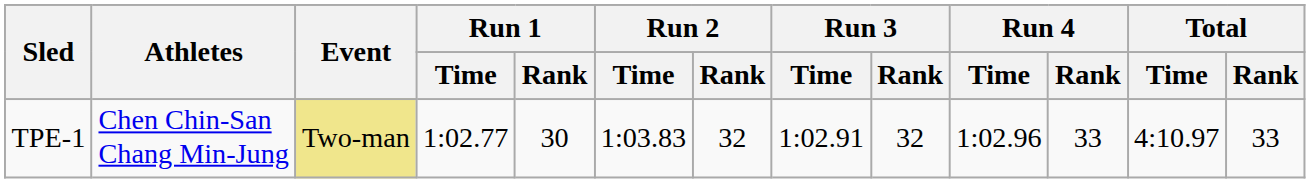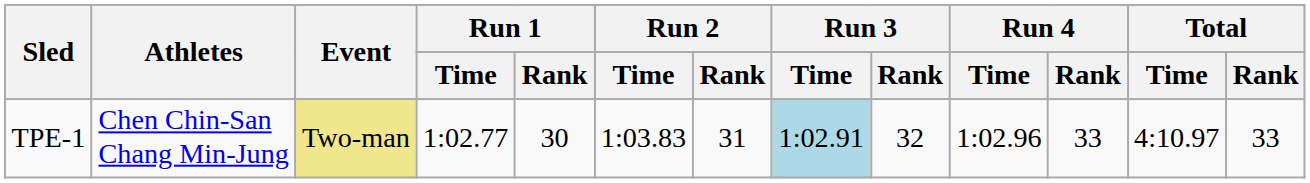(732, 137) 32 -> (732, 137) 31
(821, 137) no background -> (821, 137) lightblue background
